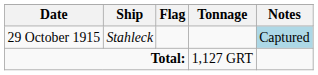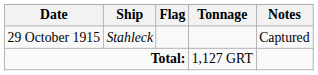(284, 37) lightblue background -> (284, 37) no background
